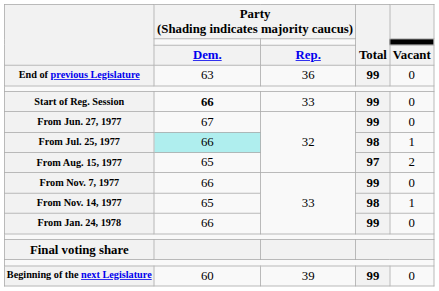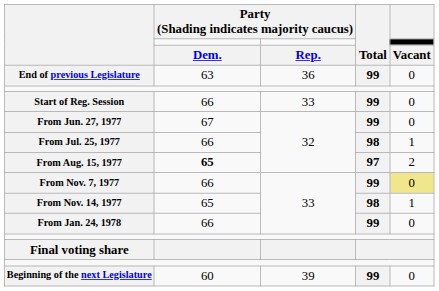(207, 101) bold -> (207, 101) normal
(207, 142) paleturquoise background -> (207, 142) no background
(207, 162) normal -> (207, 162) bold
(412, 182) no background -> (412, 182) khaki background
